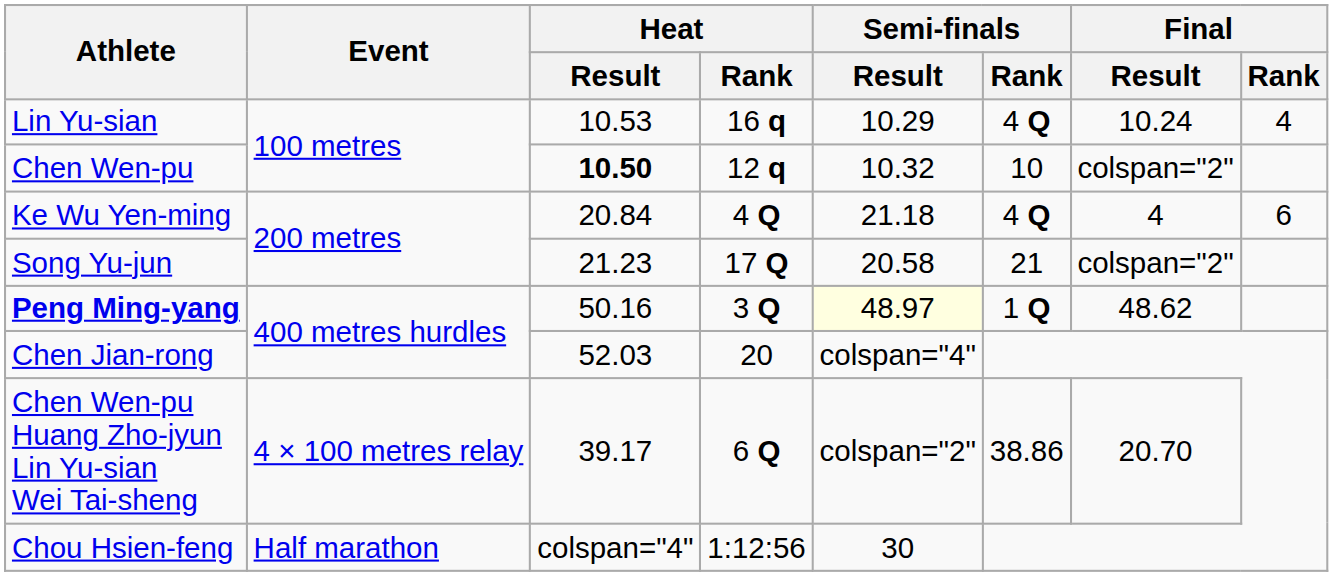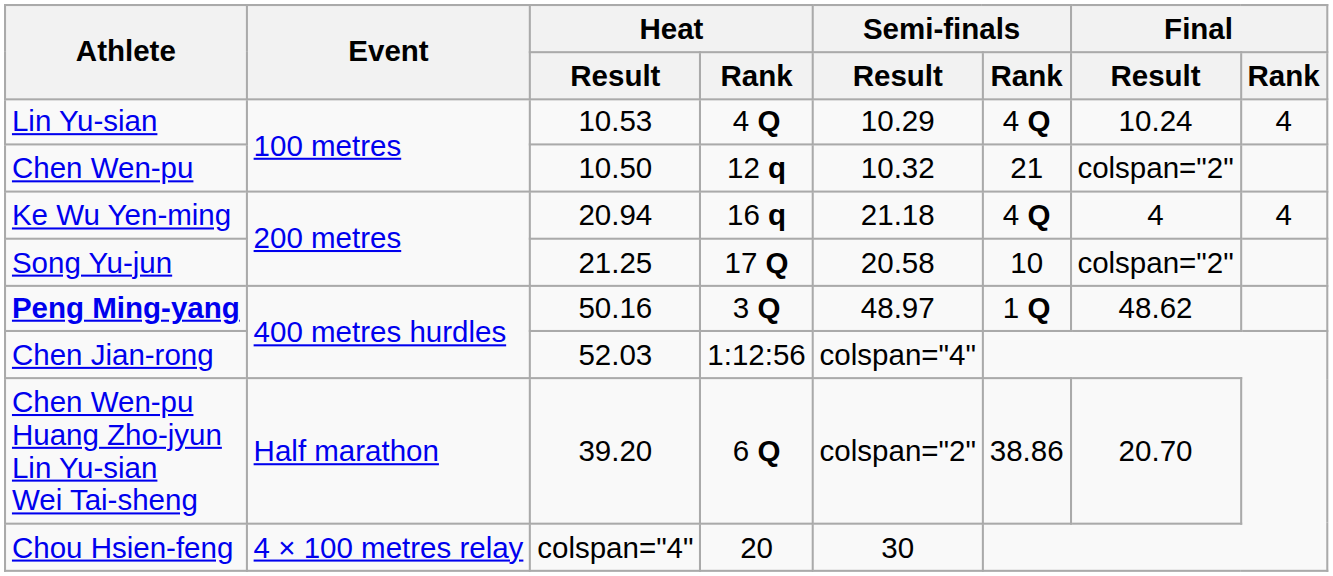(757, 122) 16 q -> (757, 122) 4 Q
(615, 169) bold -> (615, 169) normal
(1027, 169) 10 -> (1027, 169) 21
(615, 215) 20.84 -> (615, 215) 20.94
(757, 215) 4 Q -> (757, 215) 16 q
(1284, 215) 6 -> (1284, 215) 4
(615, 262) 21.23 -> (615, 262) 21.25
(1027, 262) 21 -> (1027, 262) 10
(898, 309) lightyellow background -> (898, 309) no background
(757, 355) 20 -> (757, 355) 1:12:56
(389, 451) 4 × 100 metres relay -> (346, 451) Half marathon
(615, 451) 39.17 -> (615, 451) 39.20
(346, 547) Half marathon -> (389, 547) 4 × 100 metres relay
(757, 547) 1:12:56 -> (757, 547) 20
